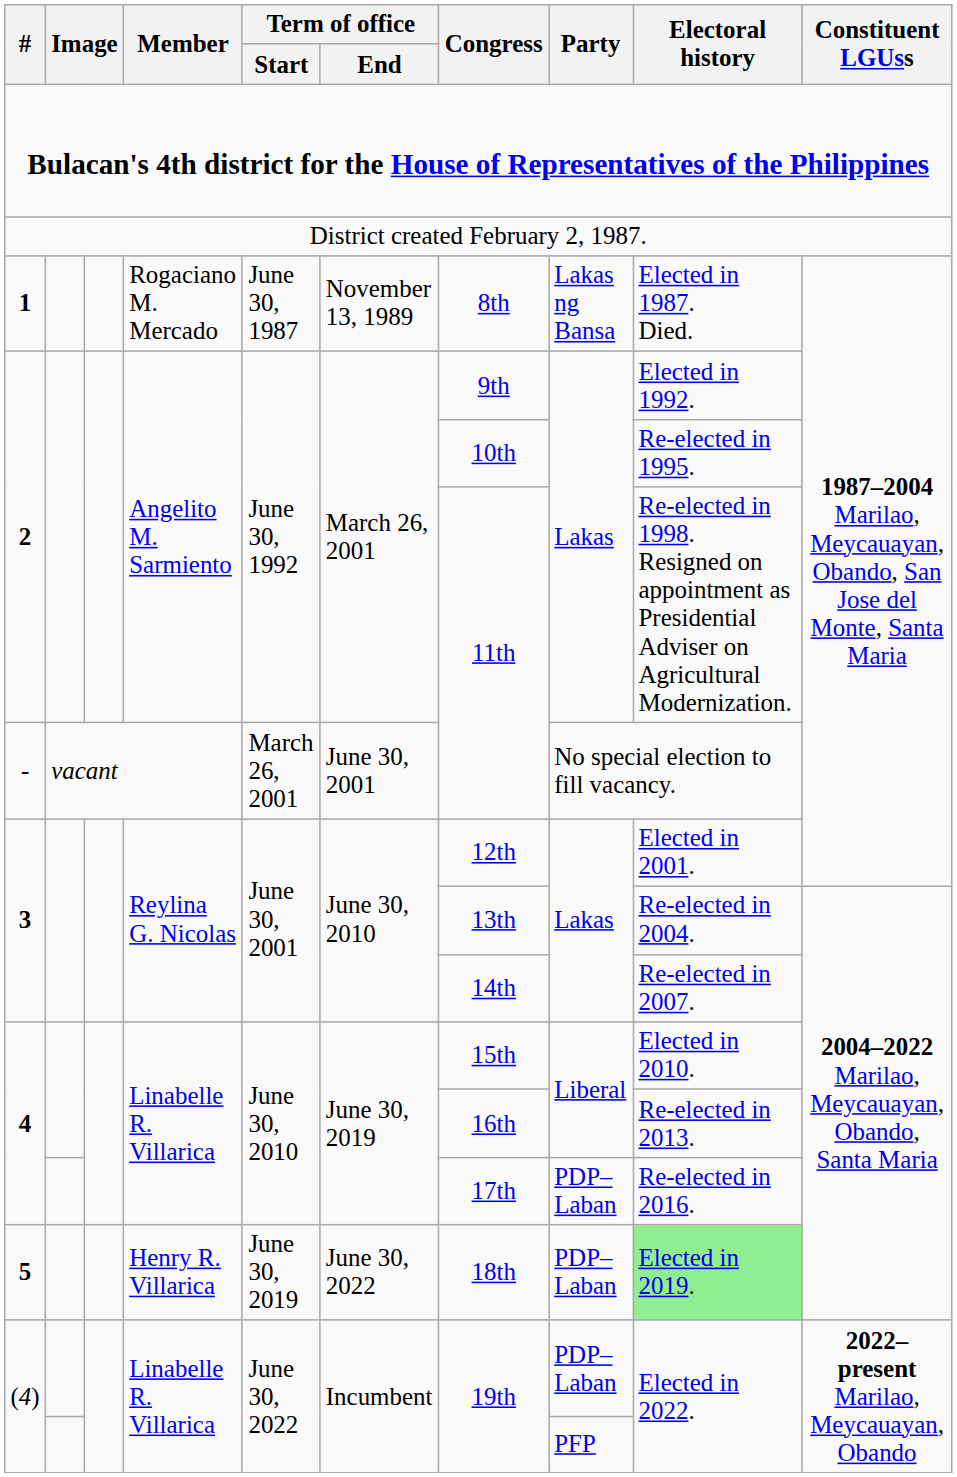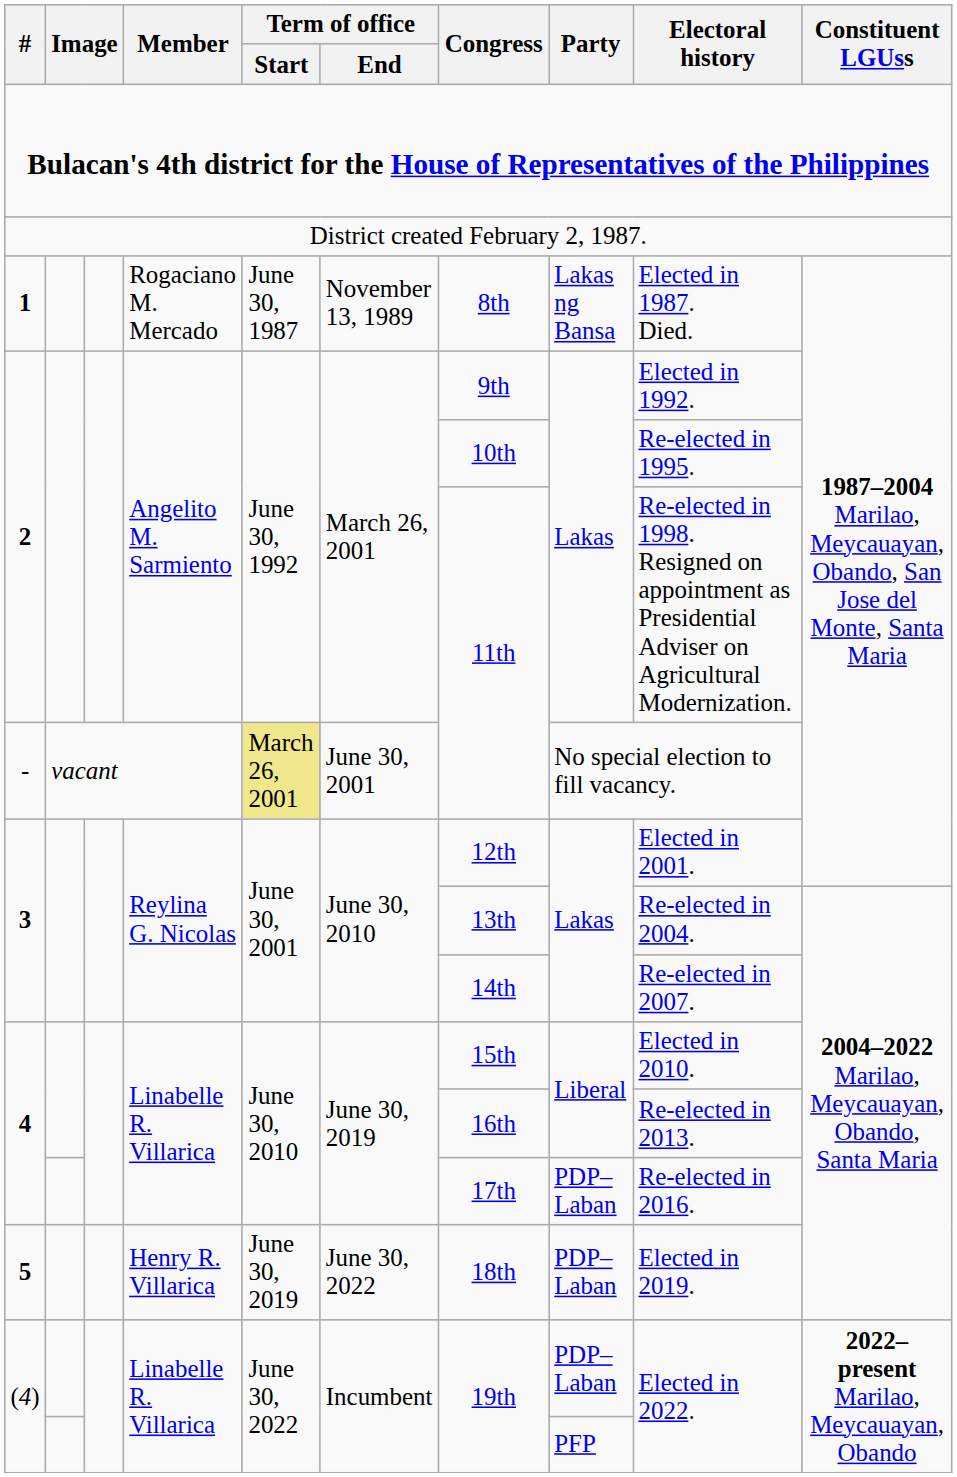(281, 770) no background -> (281, 770) khaki background
(689, 1272) lightgreen background -> (689, 1272) no background
